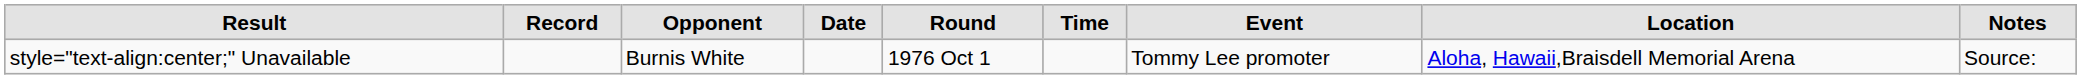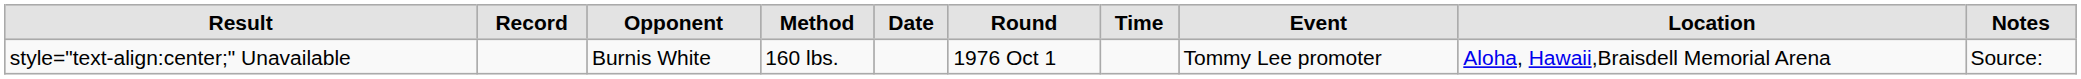+ column: (817, 22)
